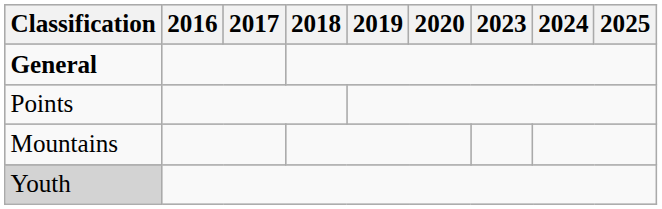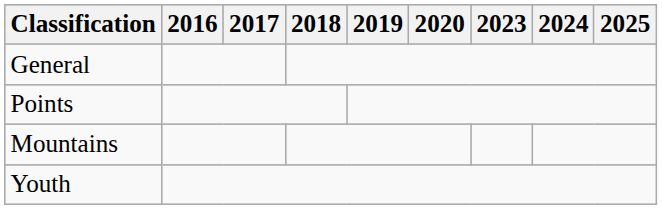(54, 64) bold -> (50, 64) normal
(41, 183) lightgrey background -> (41, 183) no background
